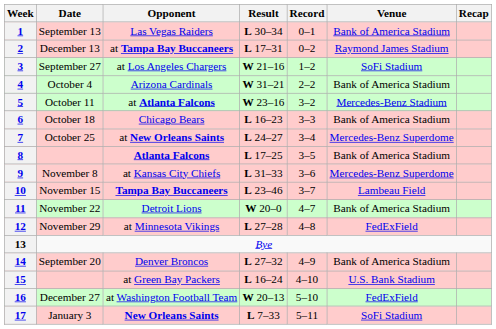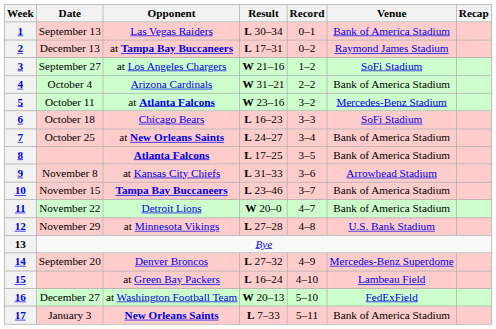(392, 119) Bank of America Stadium -> (392, 119) SoFi Stadium
(392, 137) Mercedes-Benz Superdome -> (392, 137) Bank of America Stadium
(392, 173) Mercedes-Benz Superdome -> (392, 173) Arrowhead Stadium
(392, 191) Lambeau Field -> (392, 191) Bank of America Stadium
(392, 226) FedExField -> (392, 226) U.S. Bank Stadium
(392, 262) Bank of America Stadium -> (392, 262) Mercedes-Benz Superdome
(392, 279) U.S. Bank Stadium -> (392, 279) Lambeau Field
(392, 315) SoFi Stadium -> (392, 315) Bank of America Stadium
